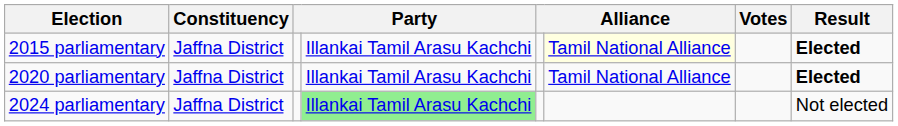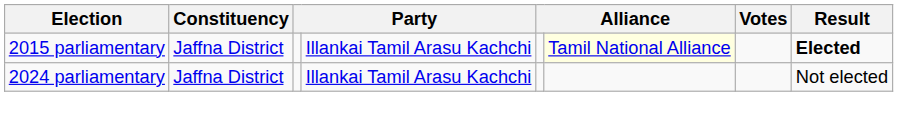- row: (87, 76)
(419, 105) lightgreen background -> (419, 76) no background
